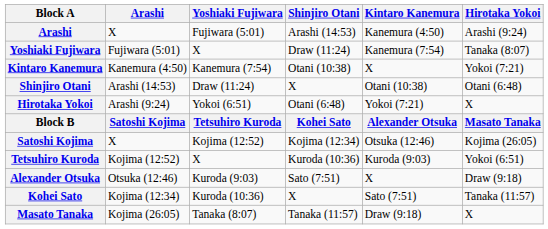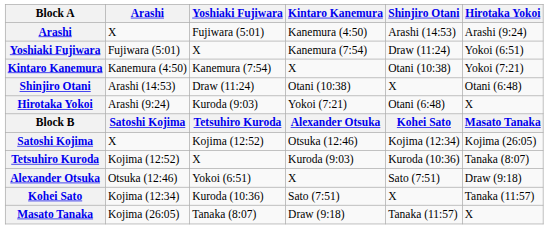columns swapped: (412, 13) <-> (324, 13)
(497, 50) Tanaka (8:07) -> (494, 50) Yokoi (6:51)
(222, 104) Yokoi (6:51) -> (225, 104) Kuroda (9:03)
(494, 159) Yokoi (6:51) -> (497, 159) Tanaka (8:07)
(225, 178) Kuroda (9:03) -> (222, 178) Yokoi (6:51)
